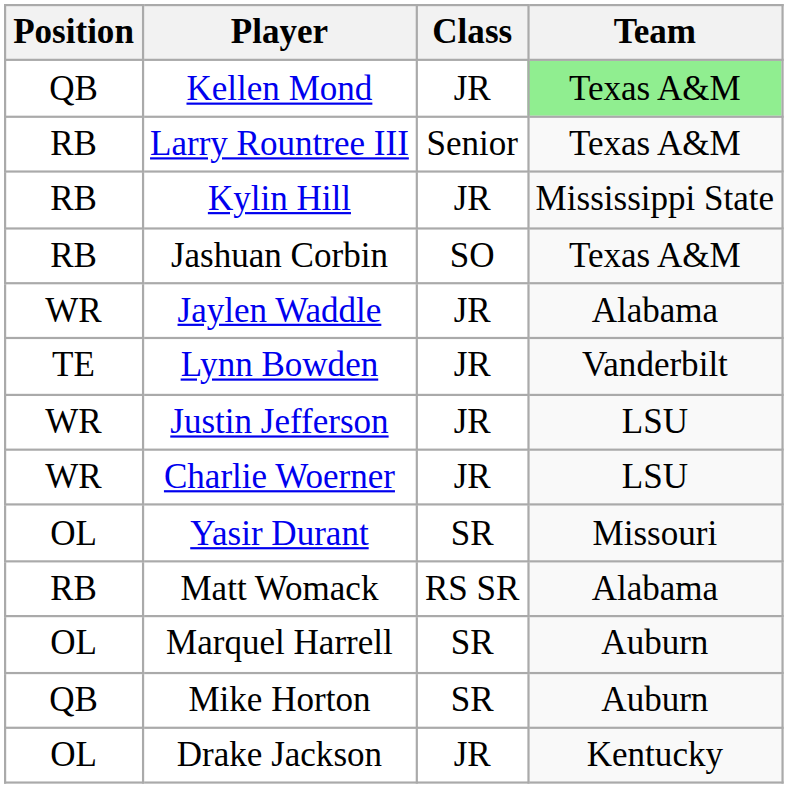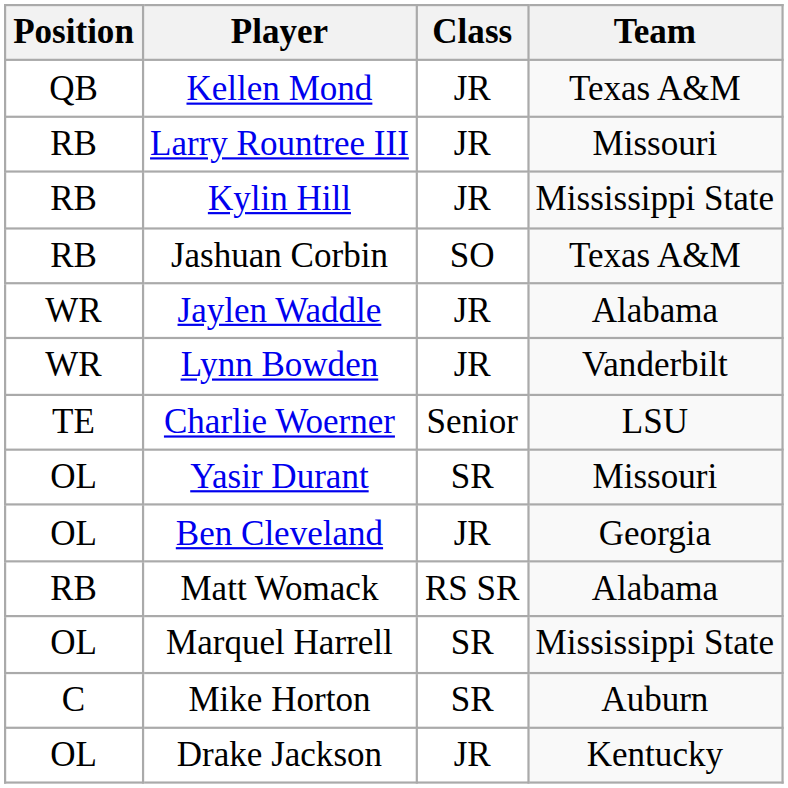(655, 87) lightgreen background -> (655, 87) no background
(472, 143) Senior -> (472, 143) JR
(655, 143) Texas A&M -> (655, 143) Missouri
(74, 365) TE -> (74, 365) WR
- row: (279, 421)
(74, 476) WR -> (74, 421) TE
(472, 476) JR -> (472, 421) Senior
+ row: (279, 532)
(655, 643) Auburn -> (655, 643) Mississippi State
(74, 699) QB -> (74, 699) C
